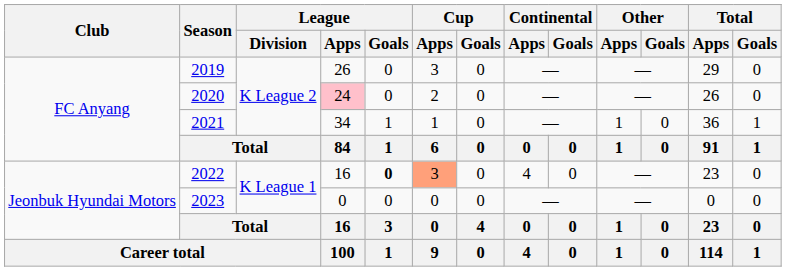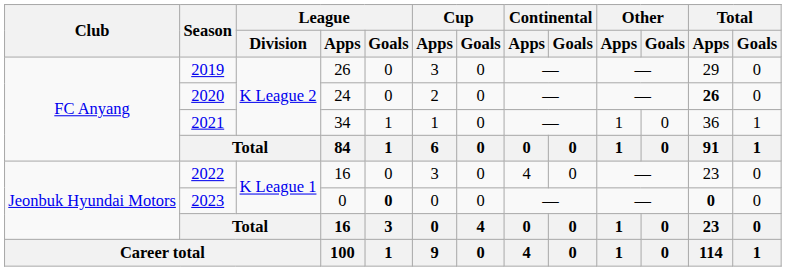(342, 95) pink background -> (342, 95) no background
(711, 95) normal -> (711, 95) bold
(388, 174) bold -> (388, 174) normal
(435, 174) lightsalmon background -> (435, 174) no background
(388, 200) normal -> (388, 200) bold
(711, 200) normal -> (711, 200) bold
